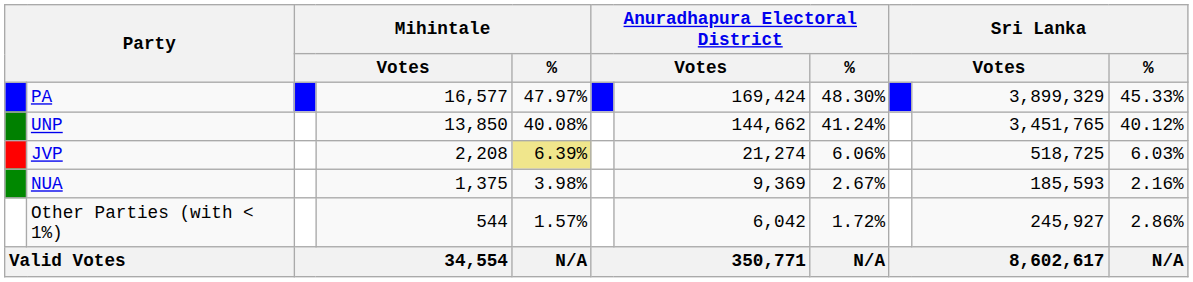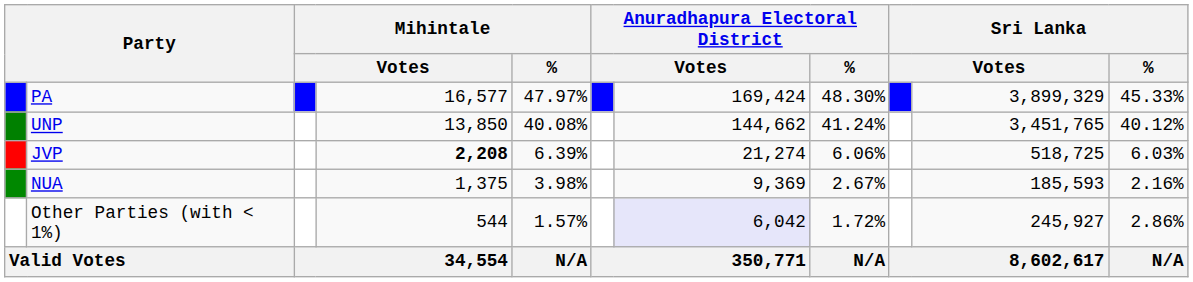(481, 155) normal -> (481, 155) bold
(561, 155) khaki background -> (561, 155) no background
(779, 223) no background -> (779, 223) lavender background
